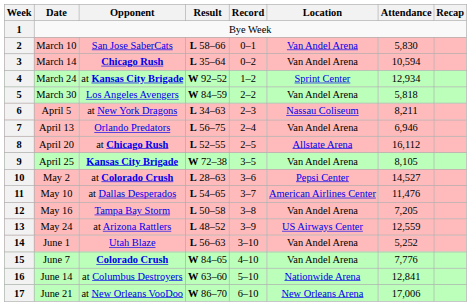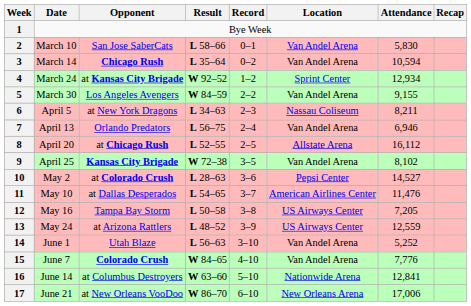(406, 95) 5,818 -> (406, 95) 9,155
(406, 161) 8,105 -> (406, 161) 8,102
(322, 210) Van Andel Arena -> (322, 210) US Airways Center
